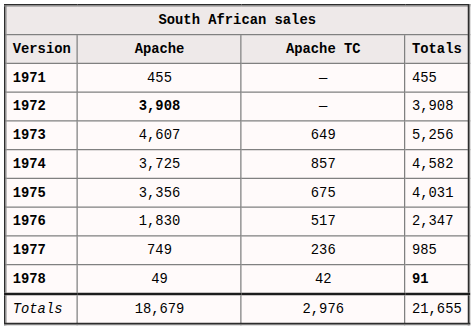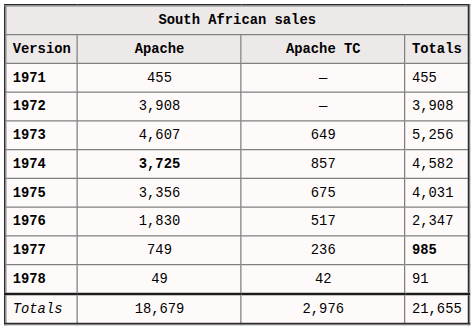(160, 107) bold -> (160, 107) normal
(160, 164) normal -> (160, 164) bold
(424, 250) normal -> (424, 250) bold
(420, 279) bold -> (420, 279) normal
